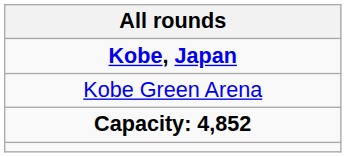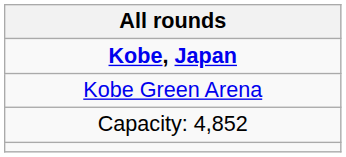(173, 124) bold -> (173, 124) normal
